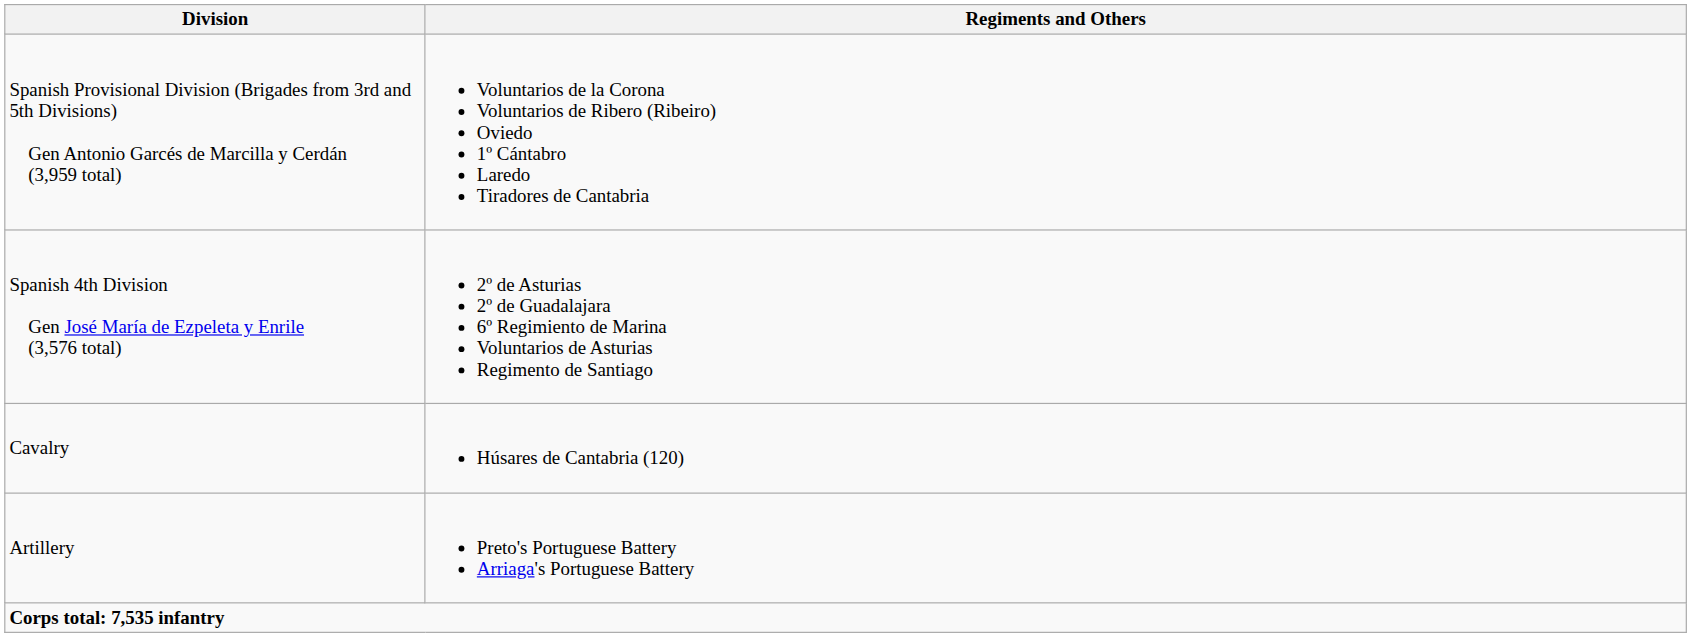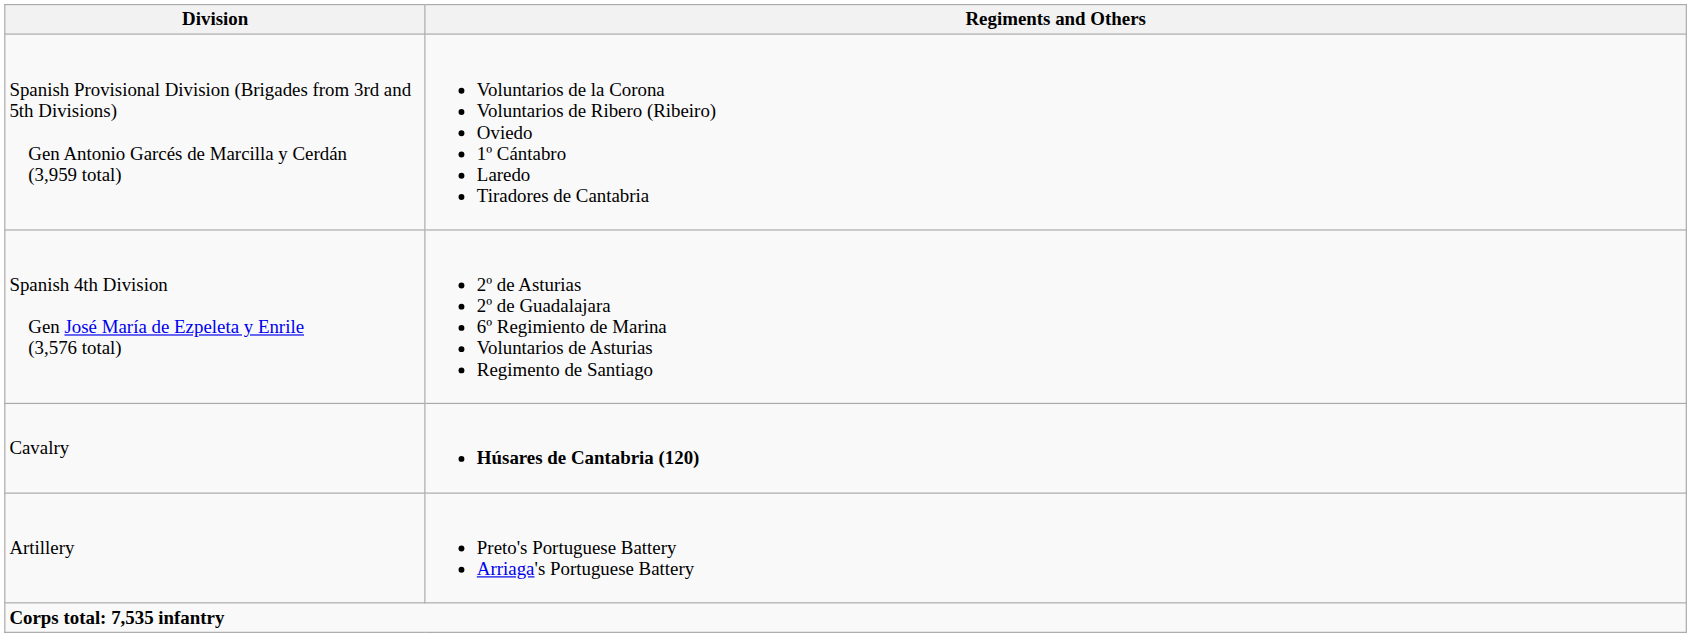(1056, 459) normal -> (1056, 459) bold
